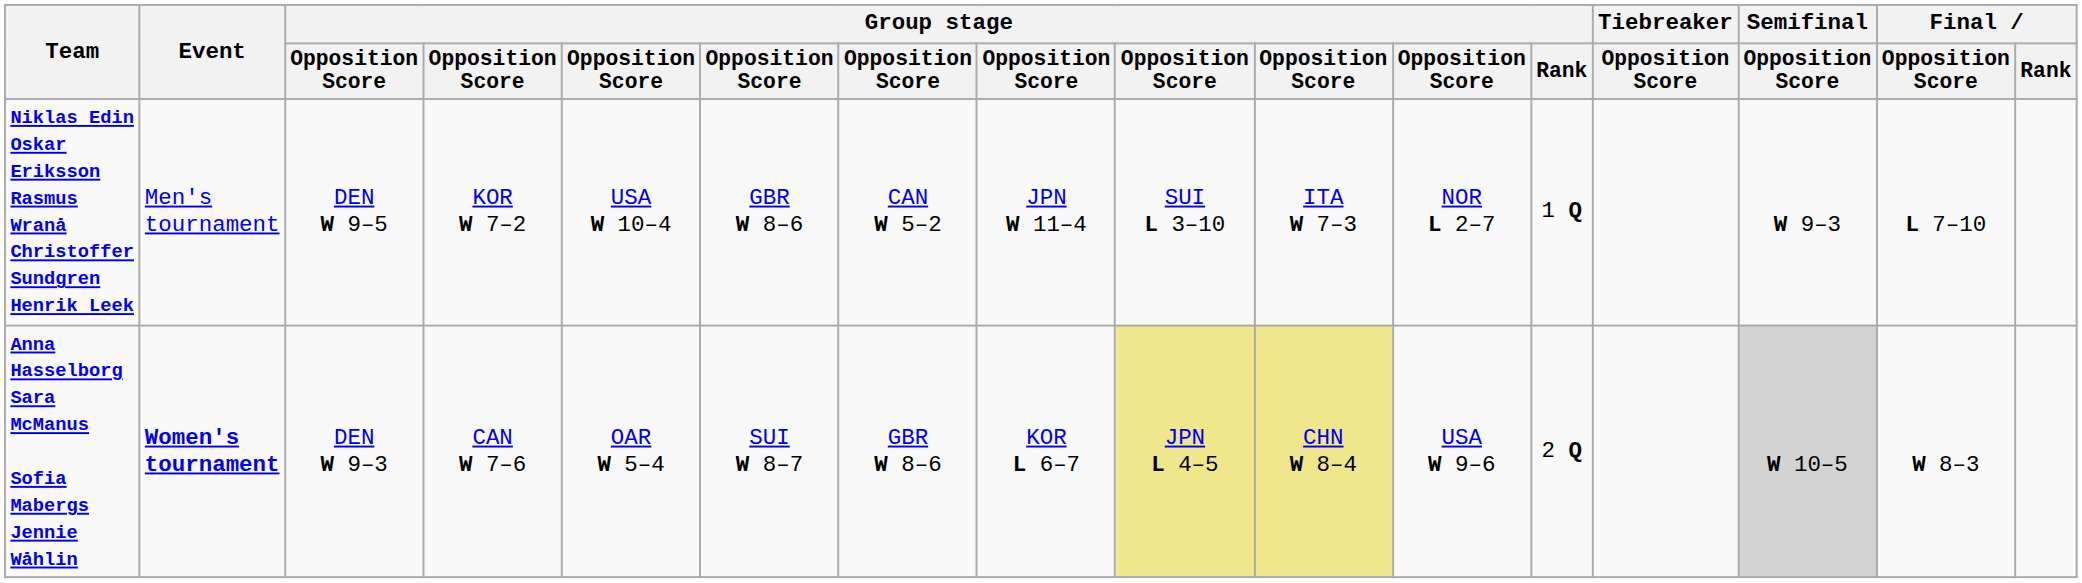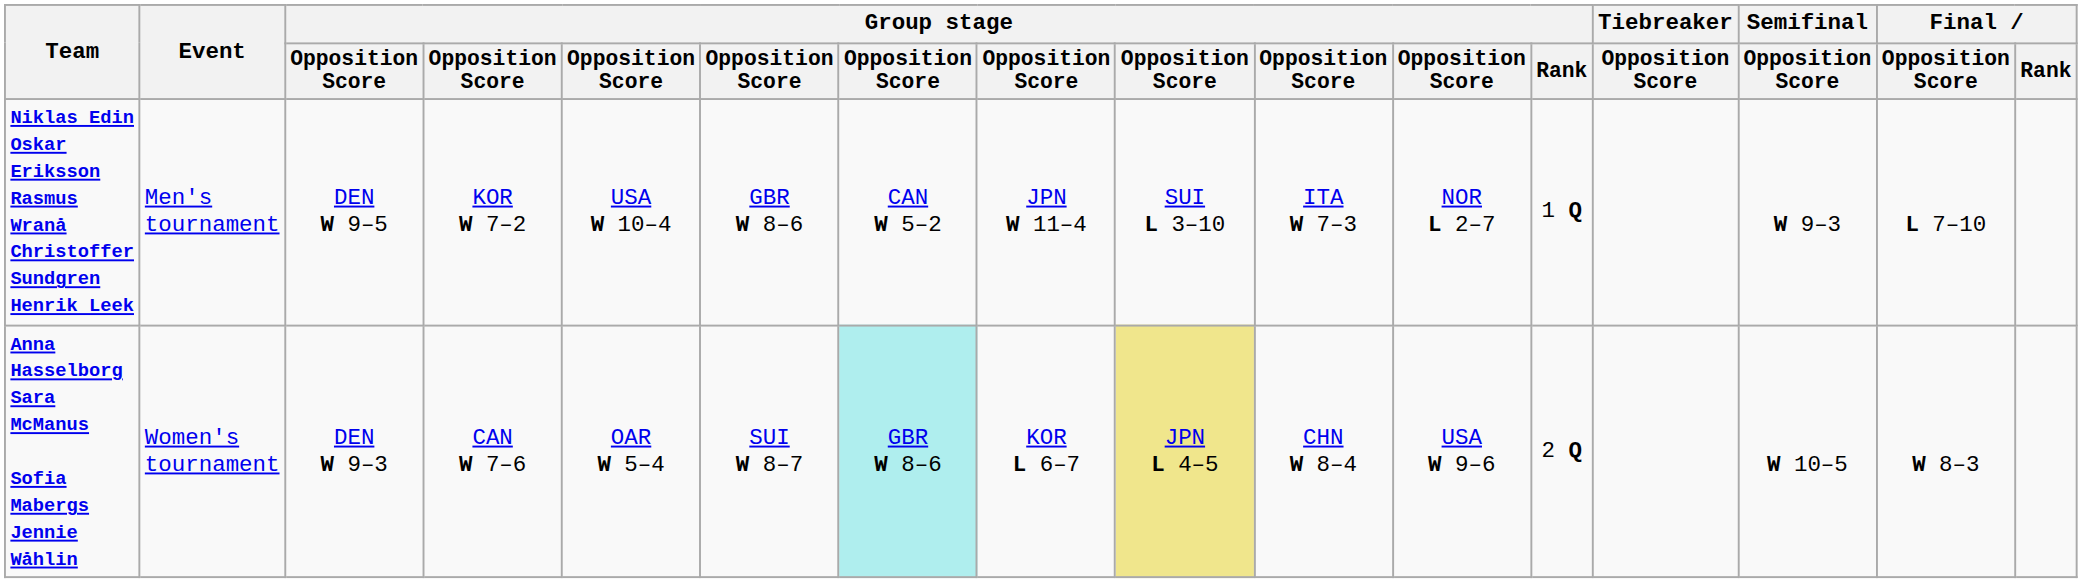(212, 451) bold -> (212, 451) normal
(908, 451) no background -> (908, 451) paleturquoise background
(1323, 451) khaki background -> (1323, 451) no background
(1807, 465) lightgrey background -> (1807, 465) no background
